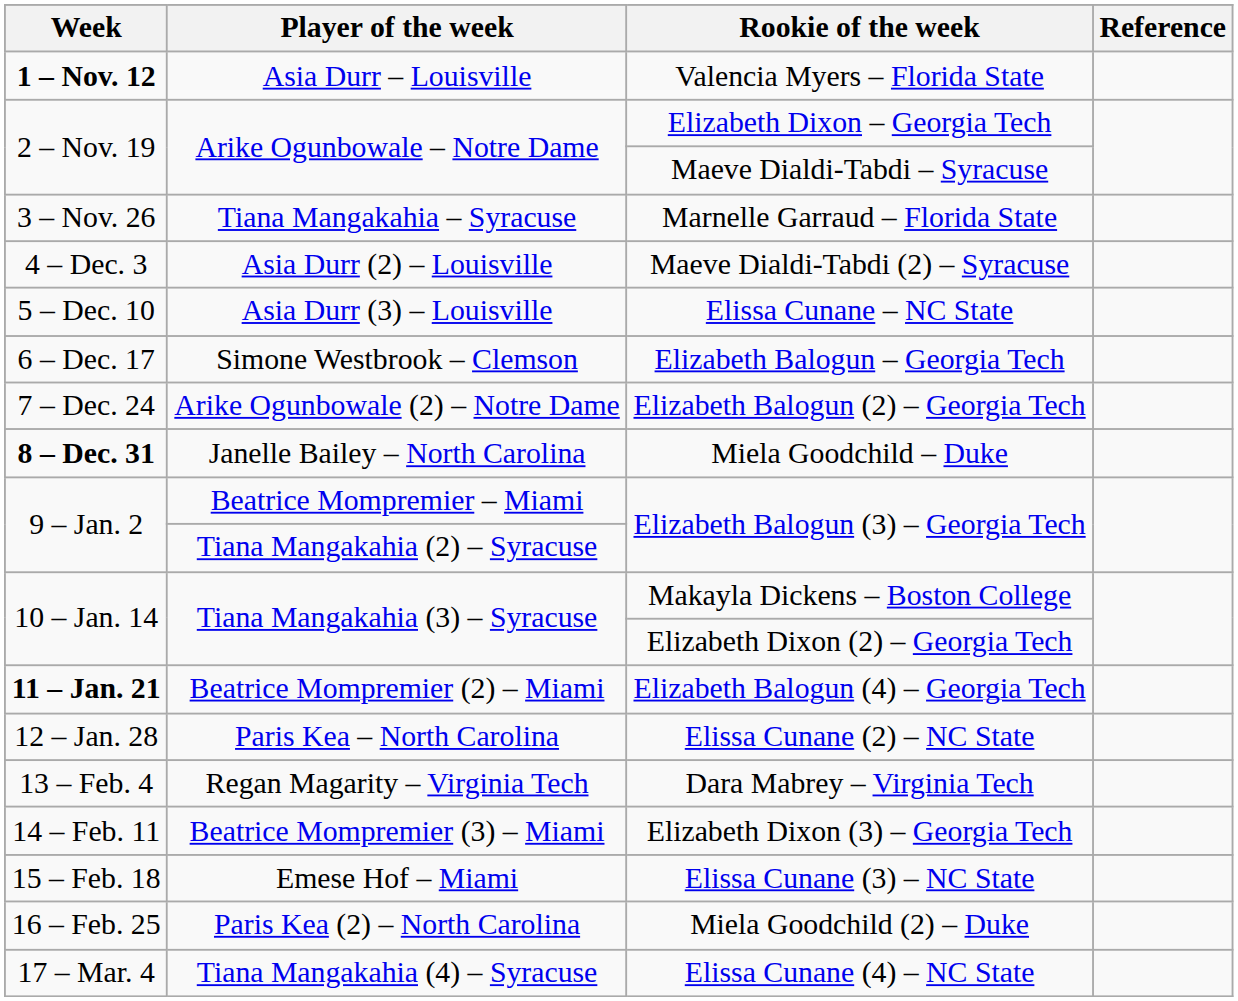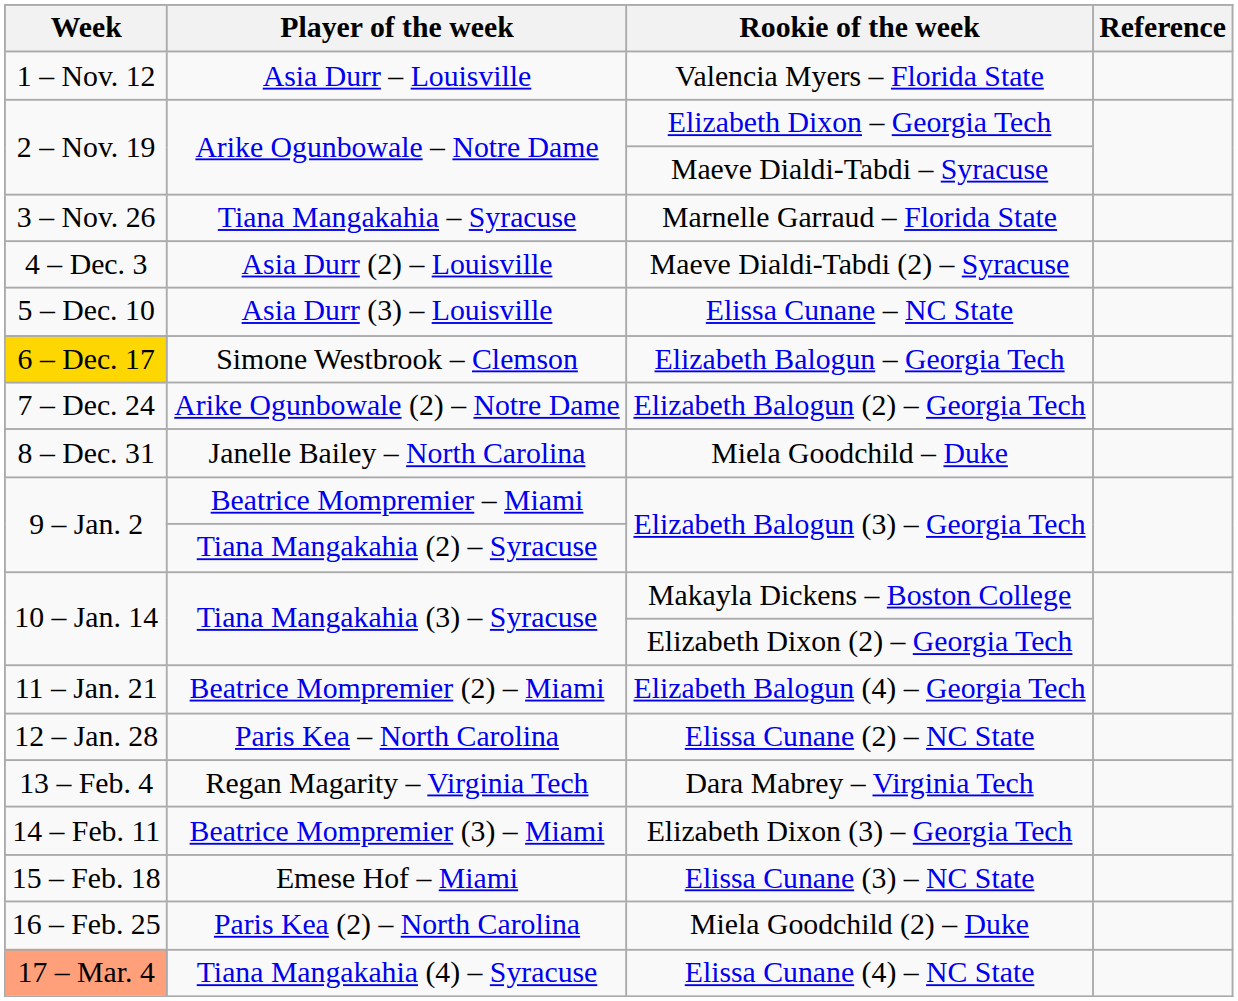(86, 75) bold -> (86, 75) normal
(86, 358) no background -> (86, 358) gold background
(86, 452) bold -> (86, 452) normal
(86, 688) bold -> (86, 688) normal
(86, 972) no background -> (86, 972) lightsalmon background
